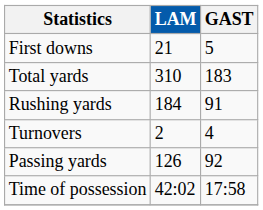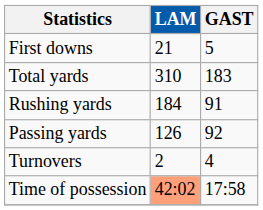rows swapped: (58, 161) <-> (45, 133)
(175, 190) no background -> (175, 190) lightsalmon background
